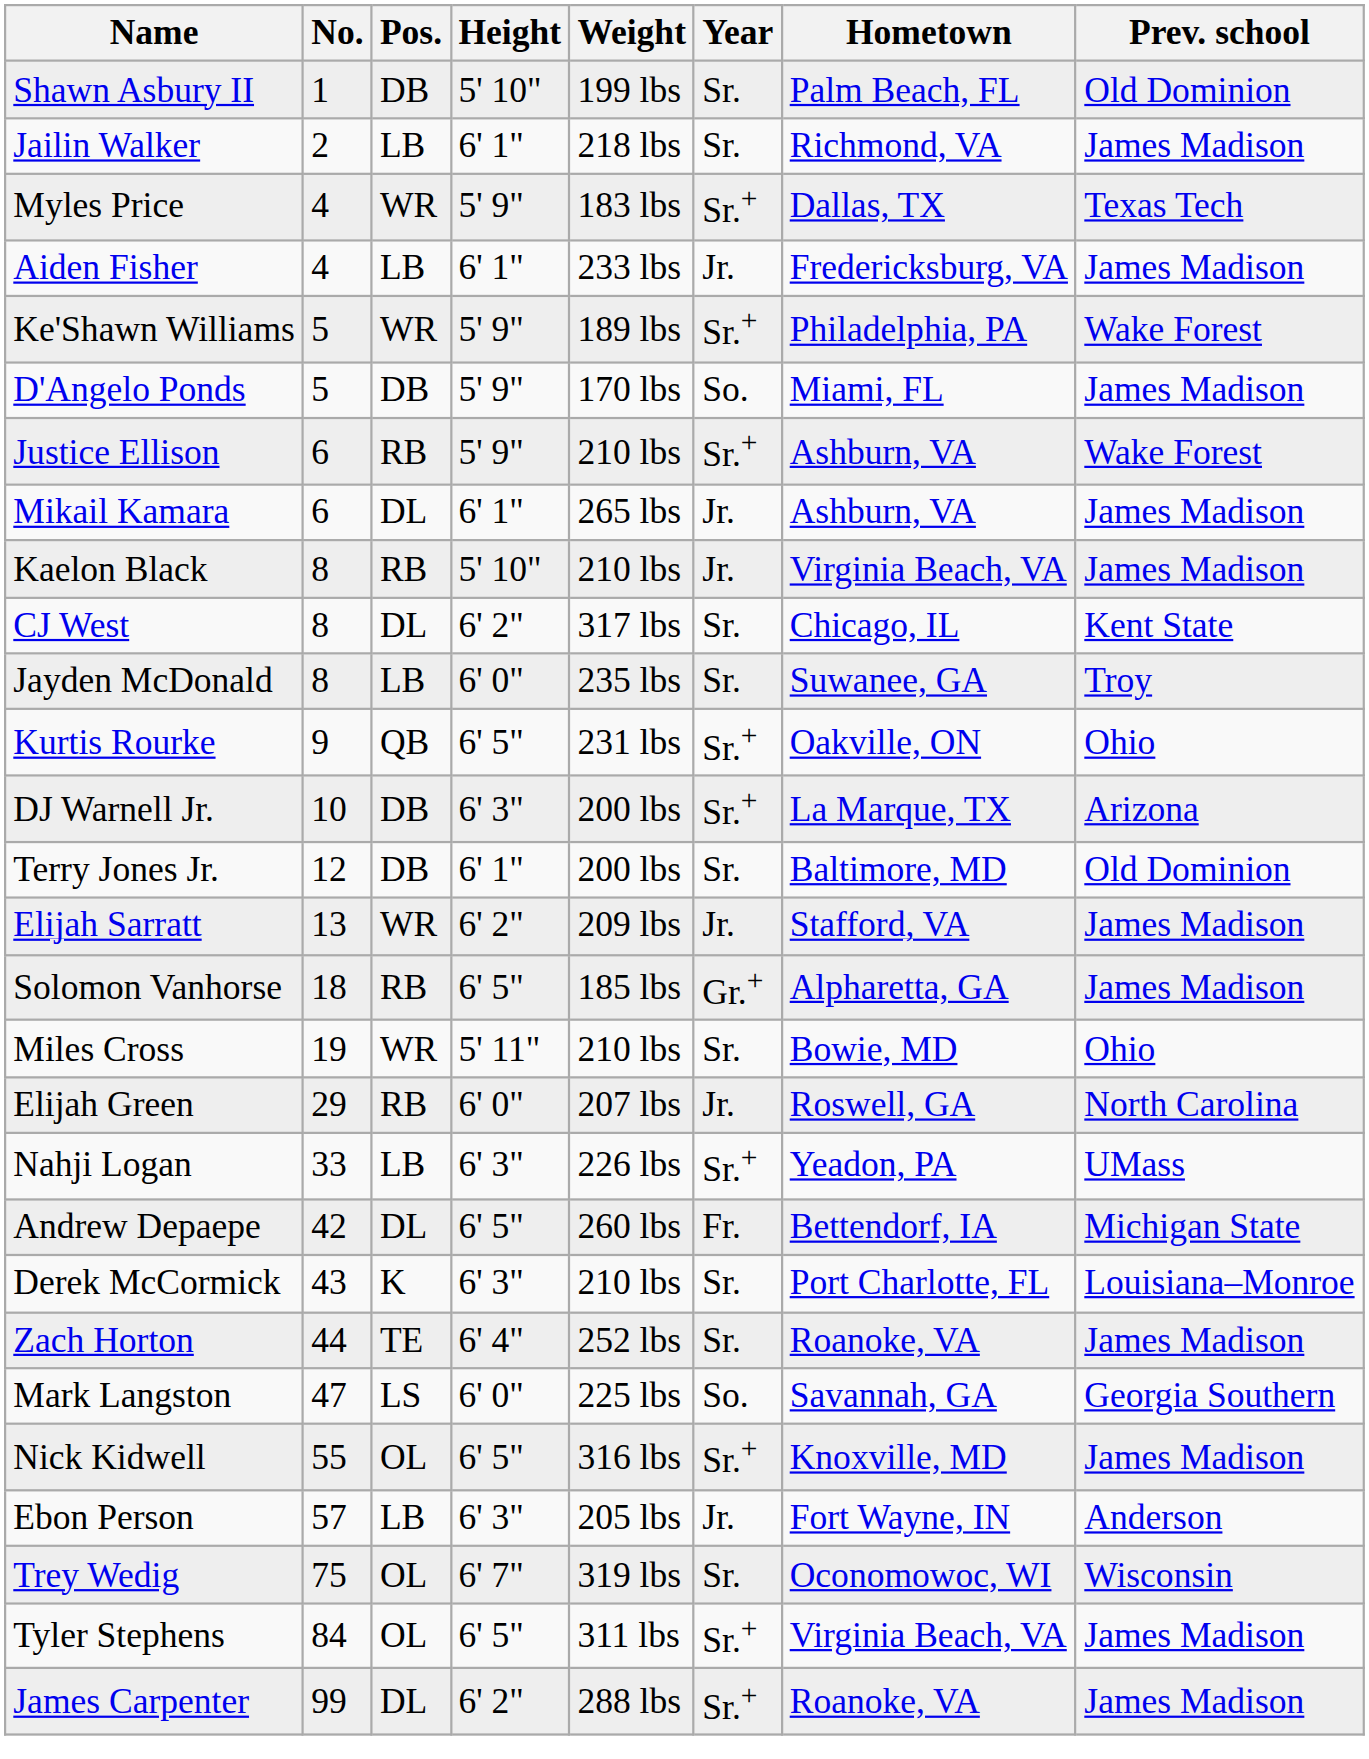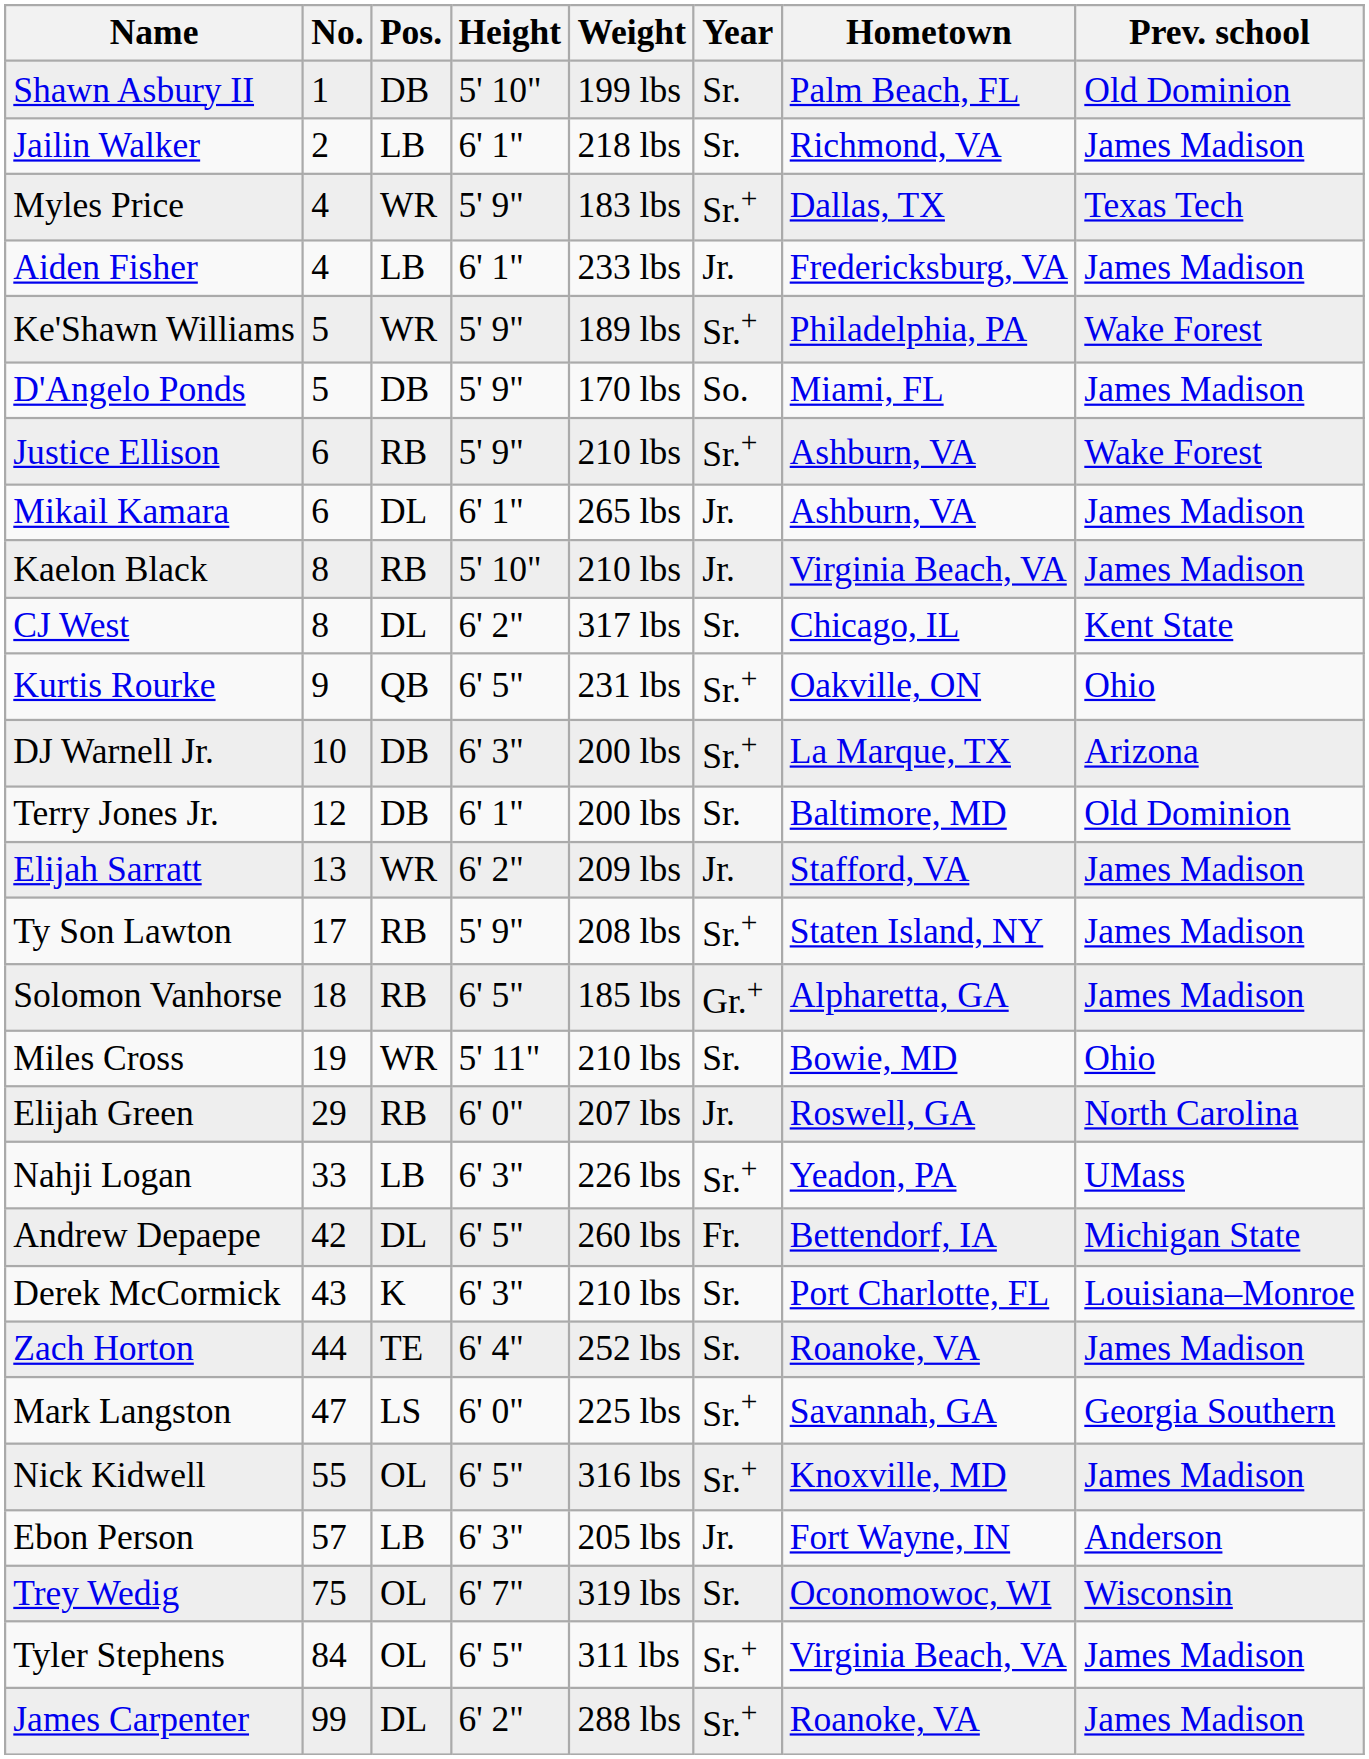- row: (143, 681)
+ row: (123, 930)
(726, 1395) So. -> (730, 1409) Sr.+
